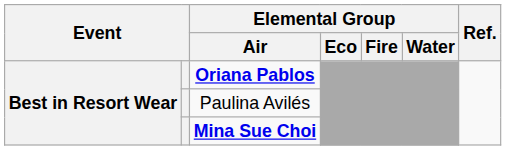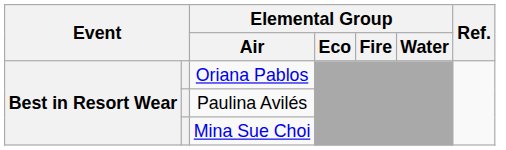(255, 75) bold -> (252, 75) normal
(255, 131) bold -> (252, 131) normal
